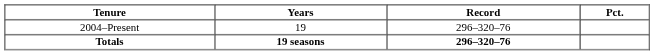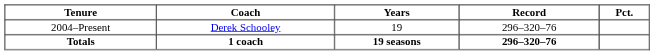+ column: (246, 12)
